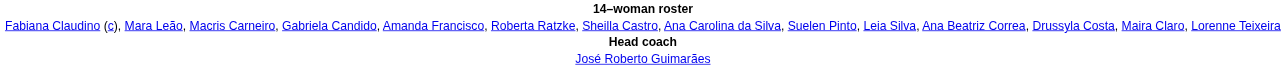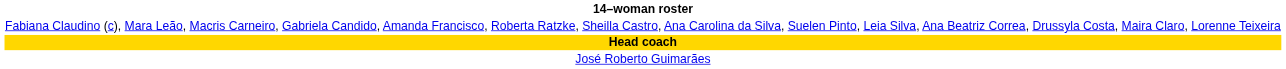(643, 42) no background -> (643, 42) gold background
